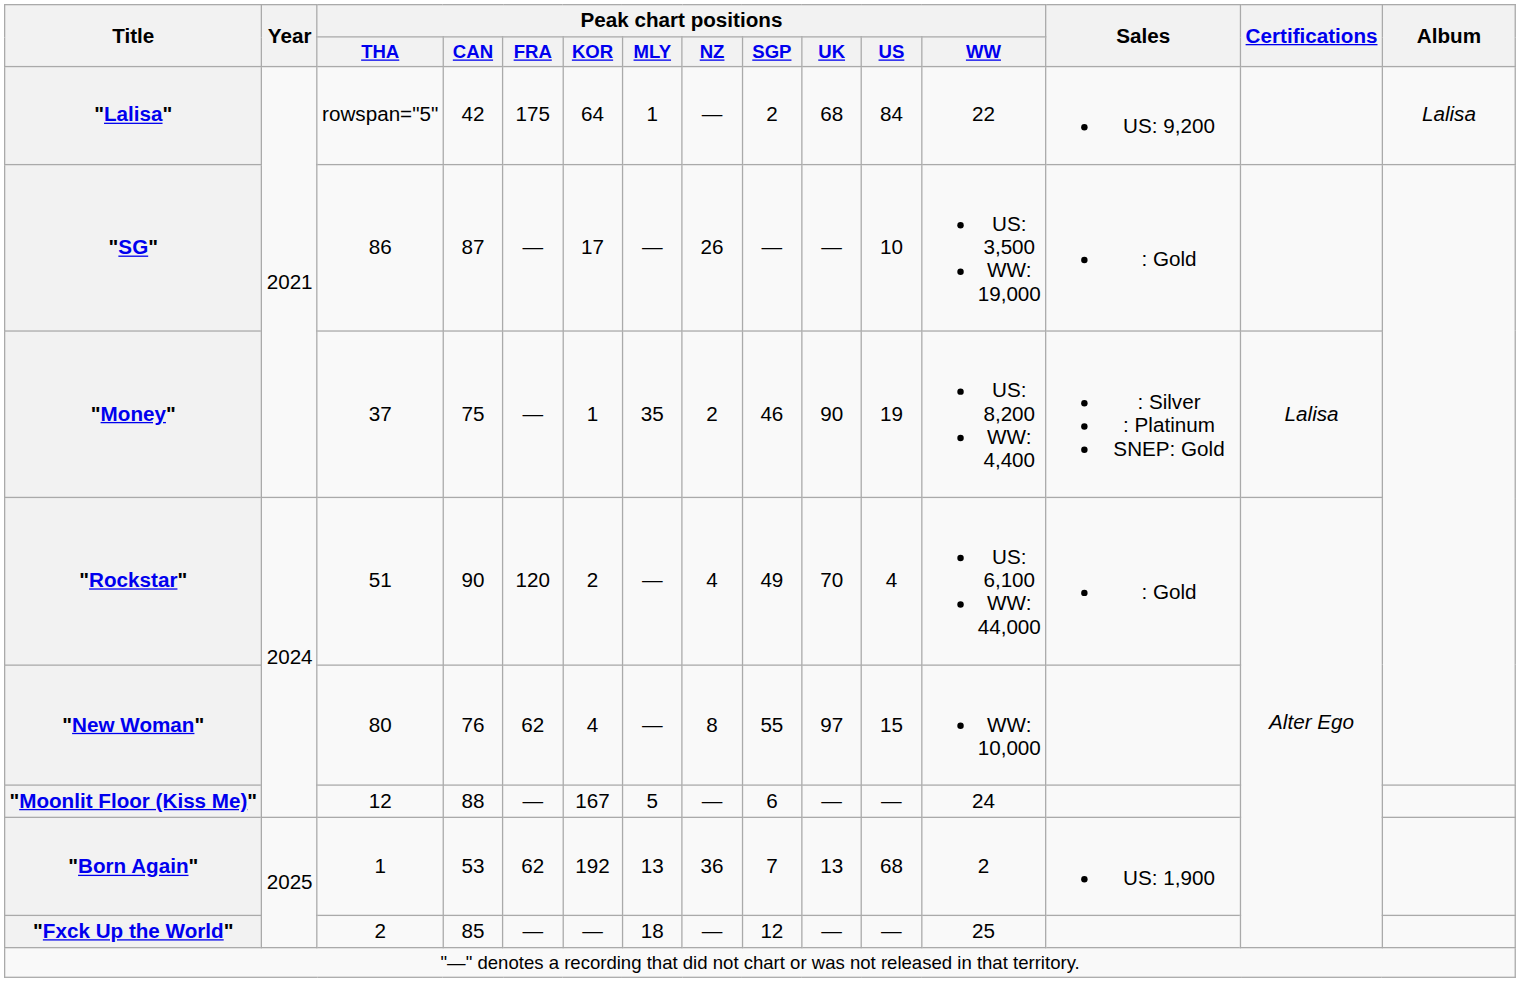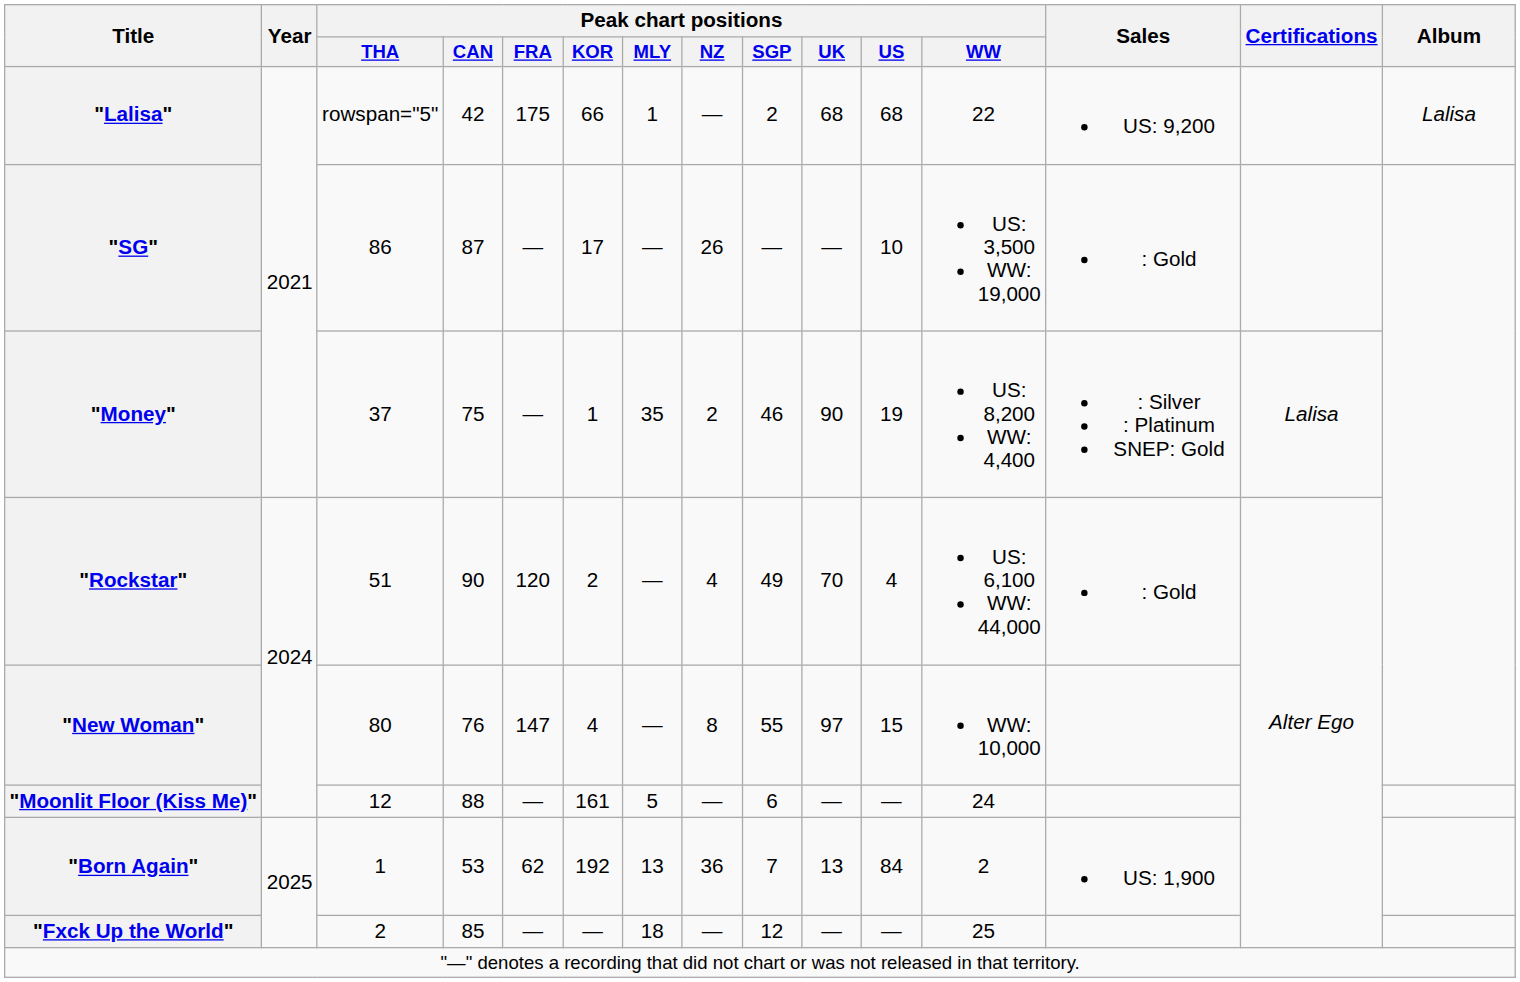(593, 115) 64 -> (593, 115) 66
(891, 115) 84 -> (891, 115) 68
(533, 724) 62 -> (533, 724) 147
(593, 801) 167 -> (593, 801) 161
(891, 866) 68 -> (891, 866) 84
